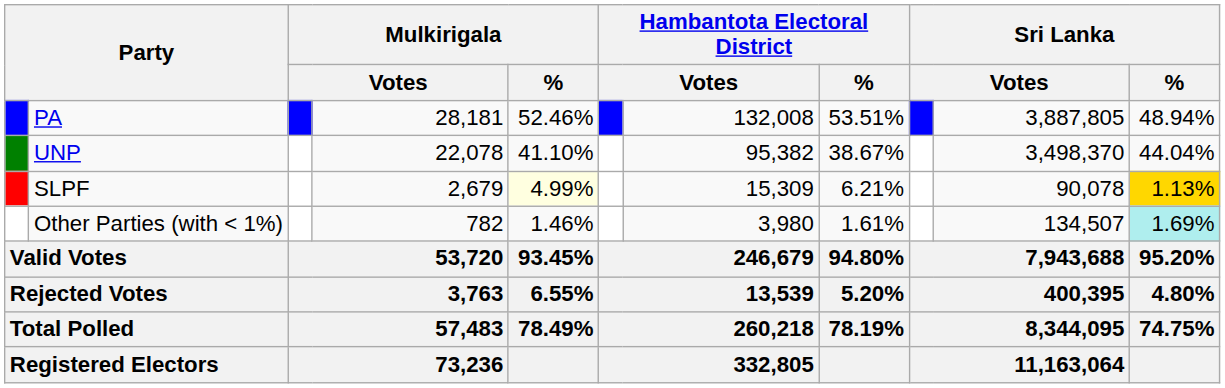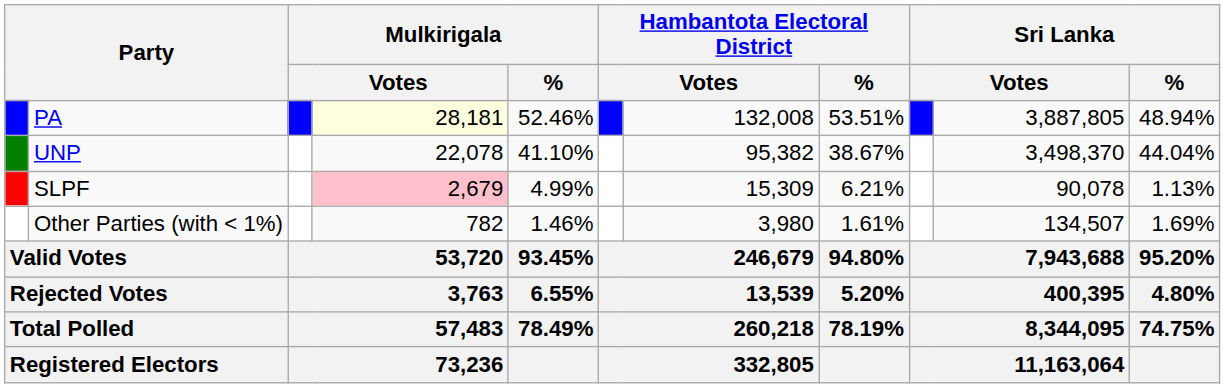(469, 117) no background -> (469, 117) lightyellow background
(475, 188) no background -> (475, 188) pink background
(562, 188) lightyellow background -> (562, 188) no background
(1183, 188) gold background -> (1183, 188) no background
(1183, 223) paleturquoise background -> (1183, 223) no background
